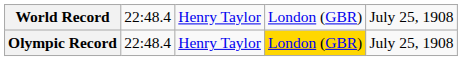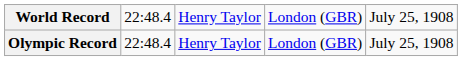(315, 43) gold background -> (315, 43) no background
